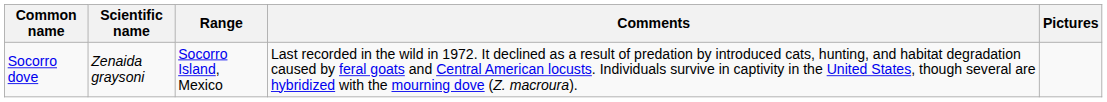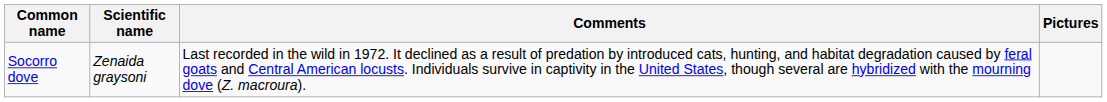- column: (221, 23)
